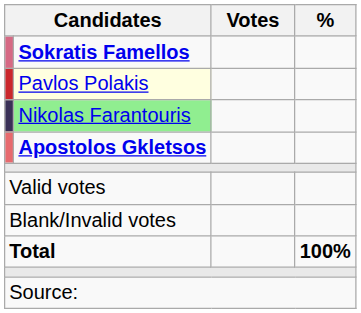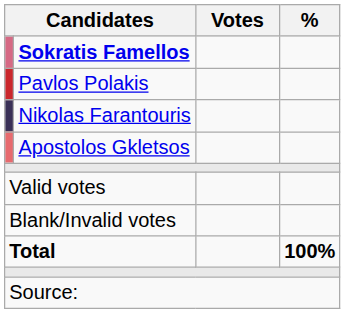(83, 83) lightyellow background -> (83, 83) no background
(105, 115) lightgreen background -> (105, 115) no background
(112, 147) bold -> (104, 147) normal
